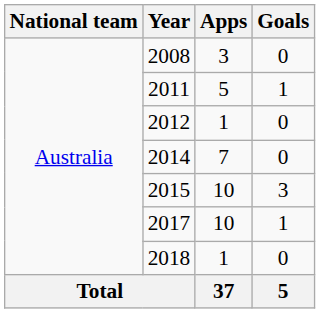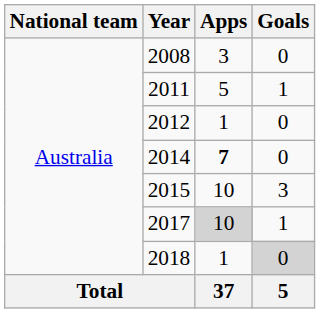(224, 156) normal -> (224, 156) bold
(224, 223) no background -> (224, 223) lightgrey background
(283, 257) no background -> (283, 257) lightgrey background
